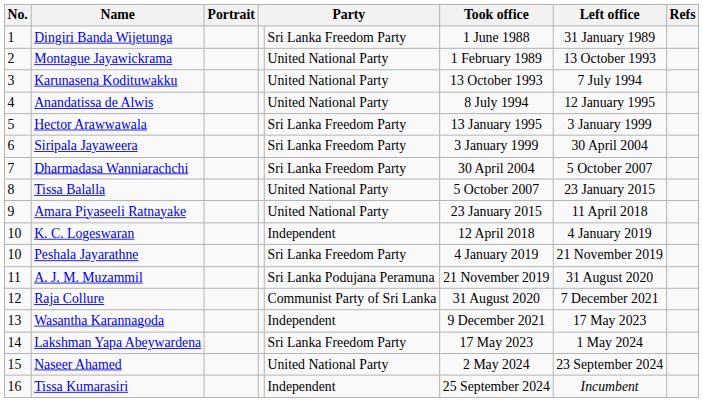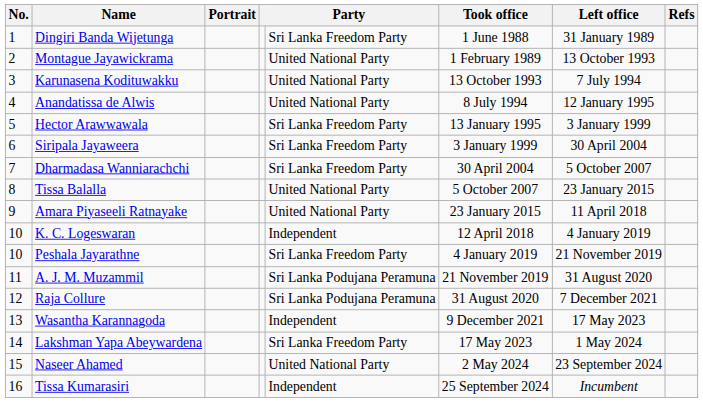(352, 299) Communist Party of Sri Lanka -> (352, 299) Sri Lanka Podujana Peramuna
